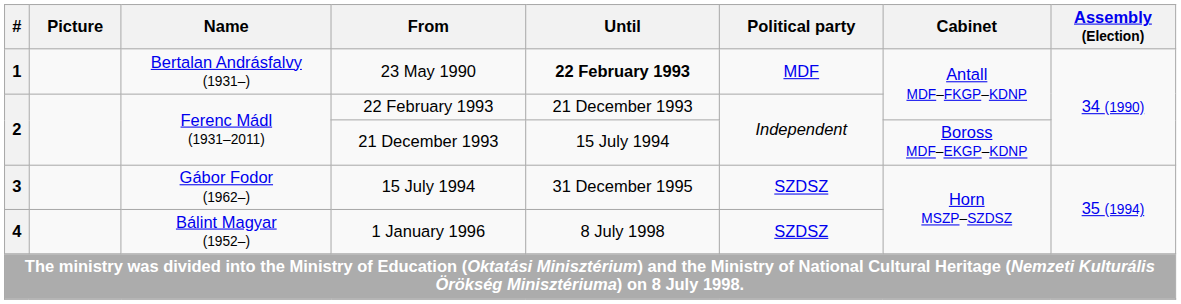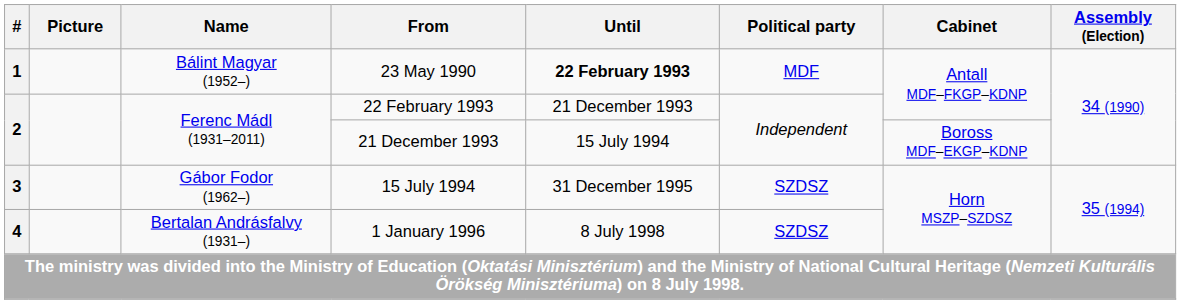(226, 71) Bertalan Andrásfalvy (1931–) -> (226, 71) Bálint Magyar (1952–)
(226, 231) Bálint Magyar (1952–) -> (226, 231) Bertalan Andrásfalvy (1931–)
